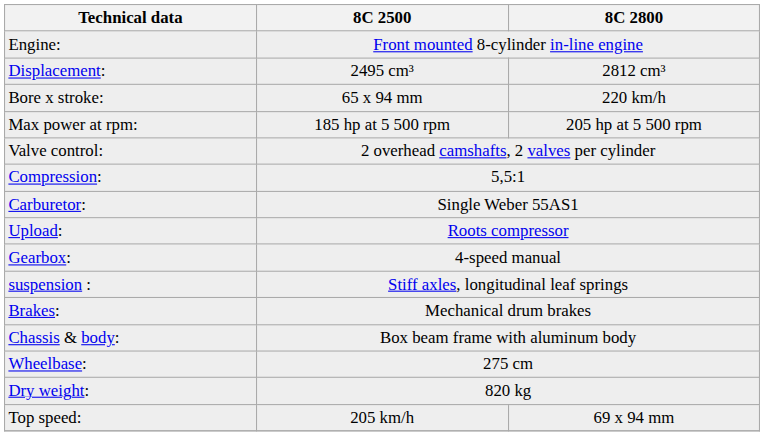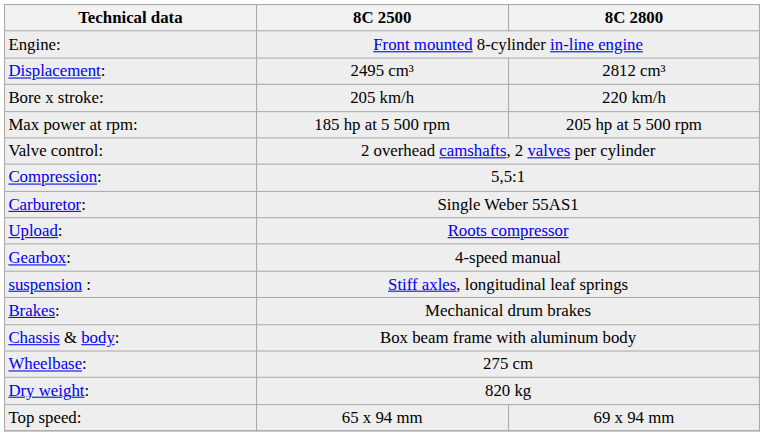(382, 97) 65 x 94 mm -> (382, 97) 205 km/h
(382, 417) 205 km/h -> (382, 417) 65 x 94 mm
